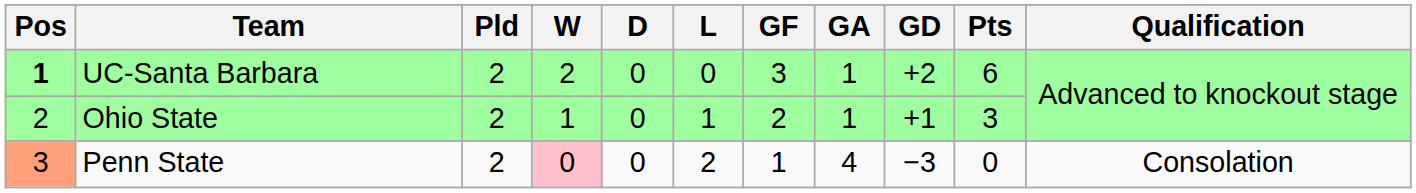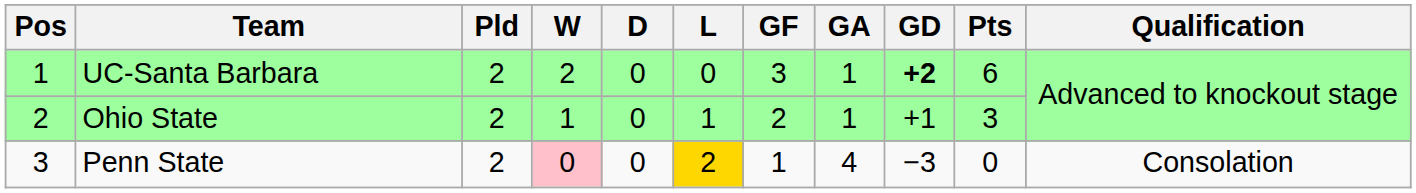(41, 72) bold -> (41, 72) normal
(920, 72) normal -> (920, 72) bold
(41, 163) lightsalmon background -> (41, 163) no background
(708, 163) no background -> (708, 163) gold background
